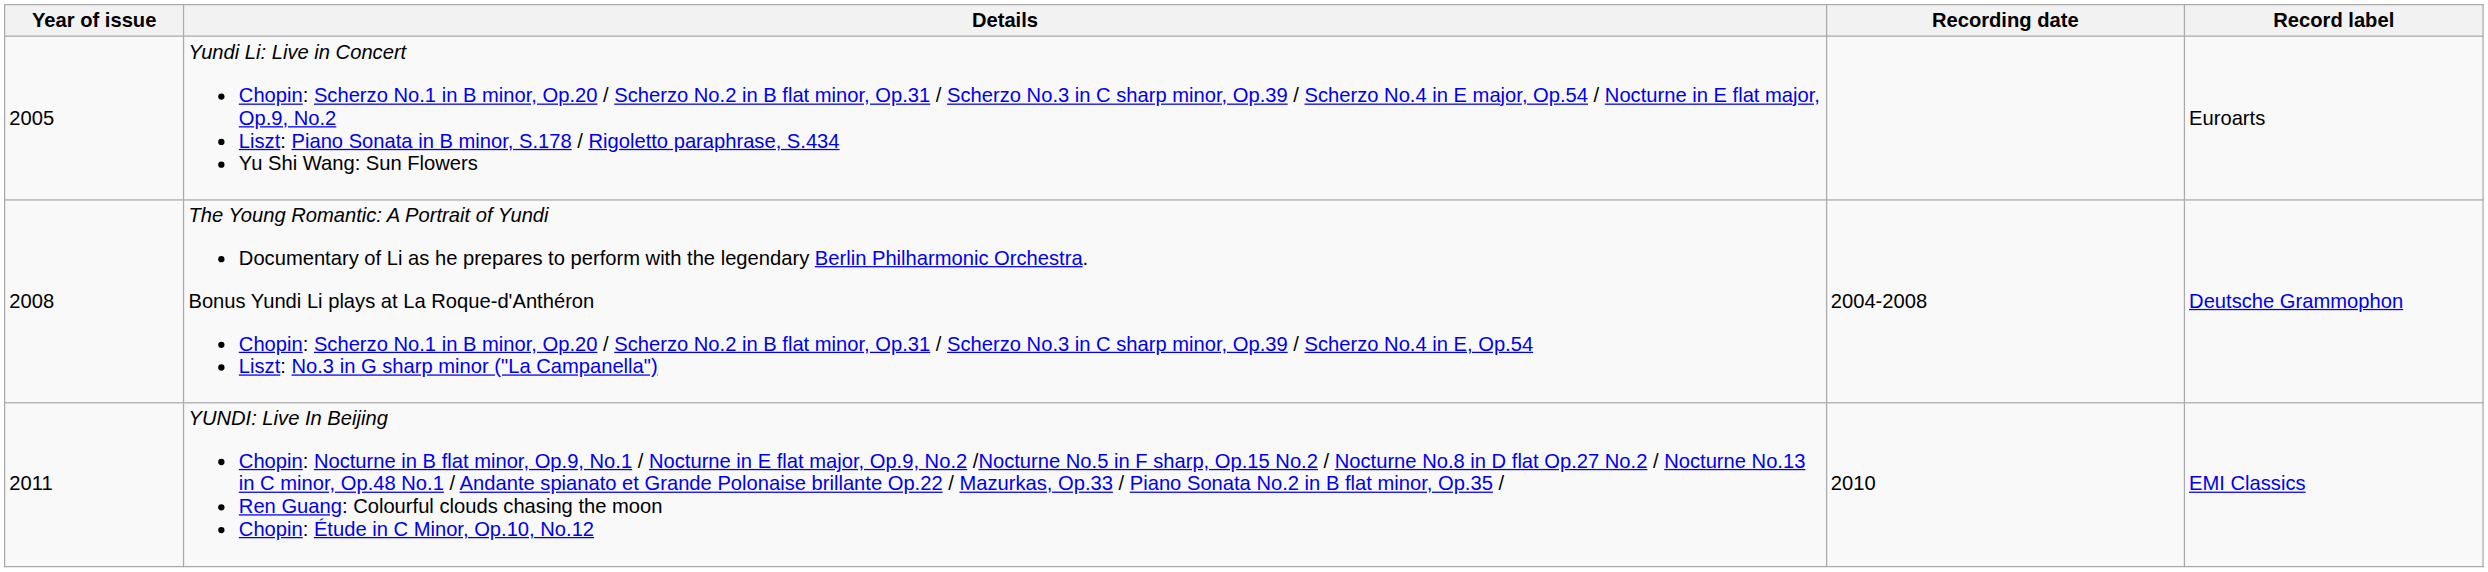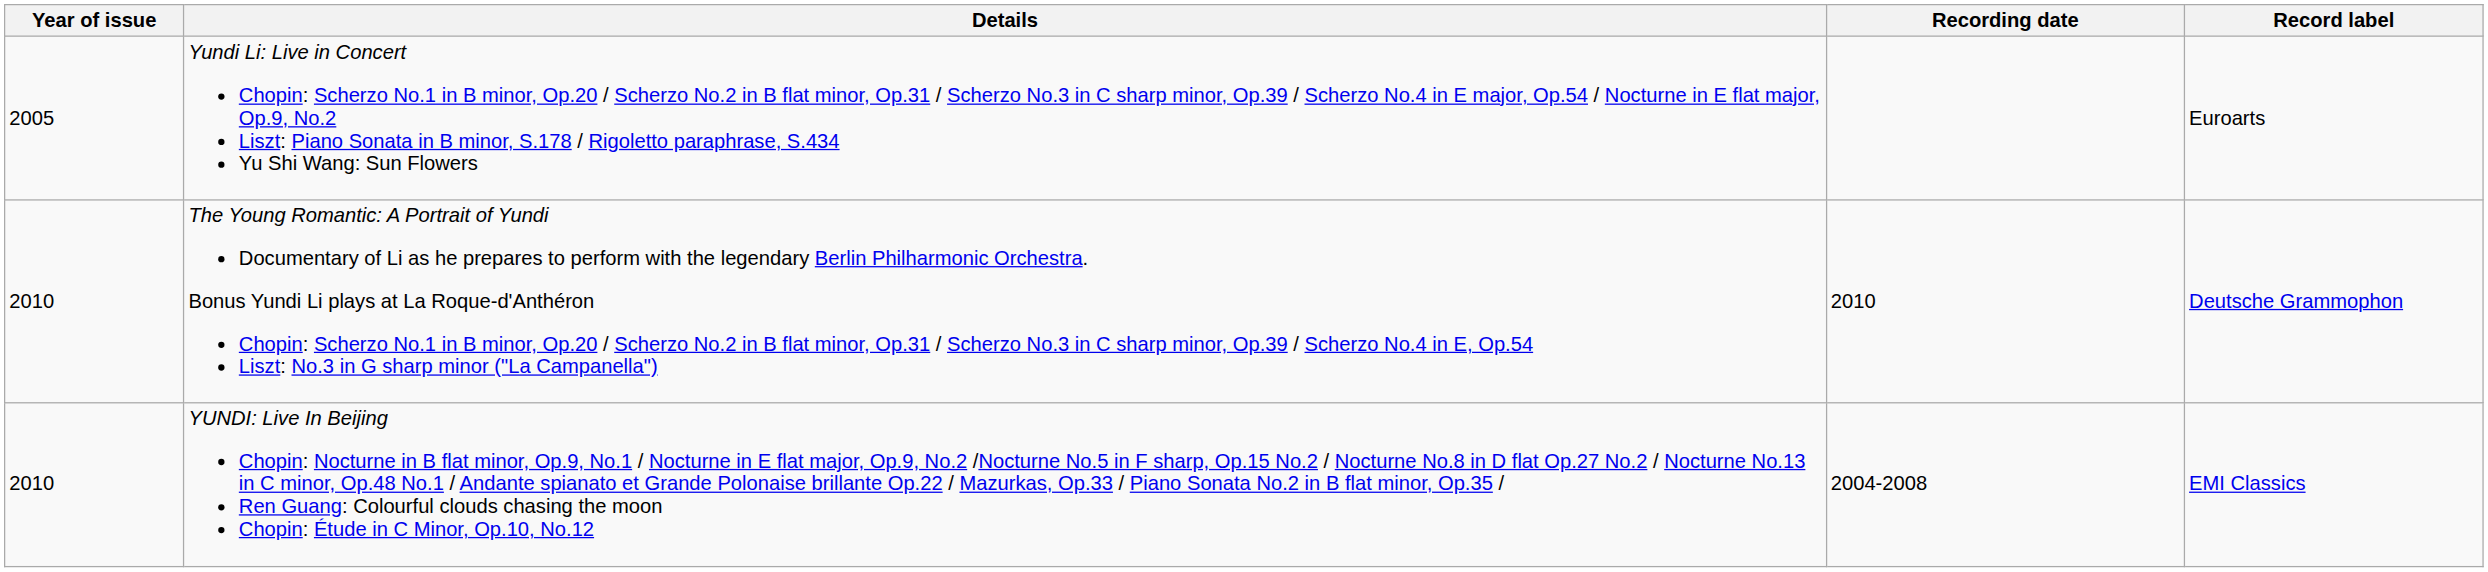(32, 301) 2008 -> (32, 301) 2010
(1879, 301) 2004-2008 -> (1853, 301) 2010
(31, 484) 2011 -> (32, 484) 2010
(1853, 484) 2010 -> (1879, 484) 2004-2008
